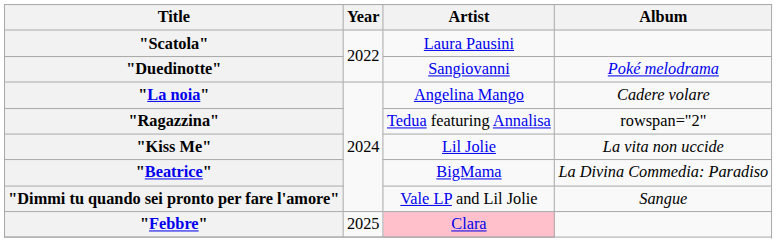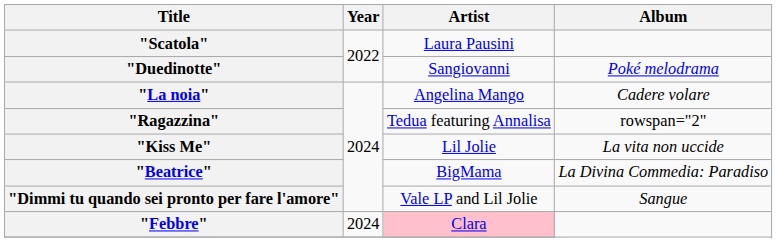(363, 224) 2025 -> (363, 224) 2024
